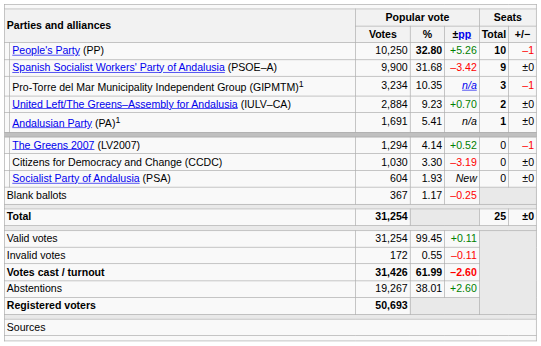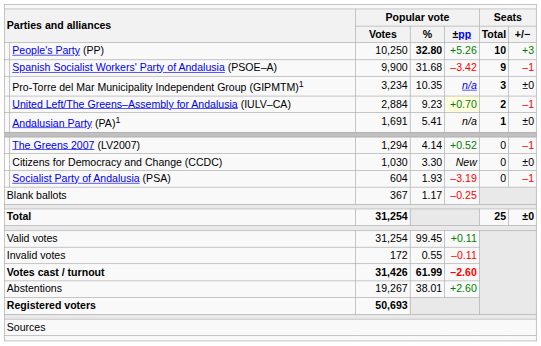(528, 51) –1 -> (528, 51) +3
(528, 67) ±0 -> (528, 67) –1
(528, 86) –1 -> (528, 86) ±0
(463, 104) no background -> (463, 104) lightyellow background
(528, 104) ±0 -> (528, 104) –1
(464, 162) –3.19 -> (466, 162) New
(466, 179) New -> (464, 179) –3.19
(528, 179) ±0 -> (528, 179) –1
